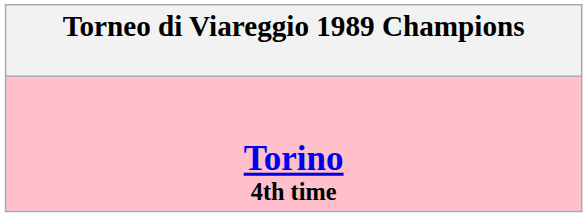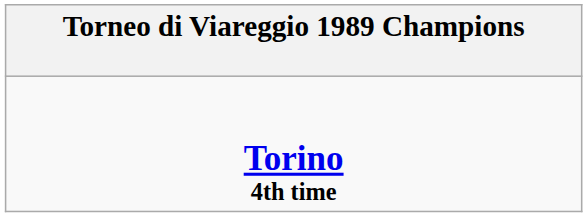(294, 171) pink background -> (294, 171) no background
